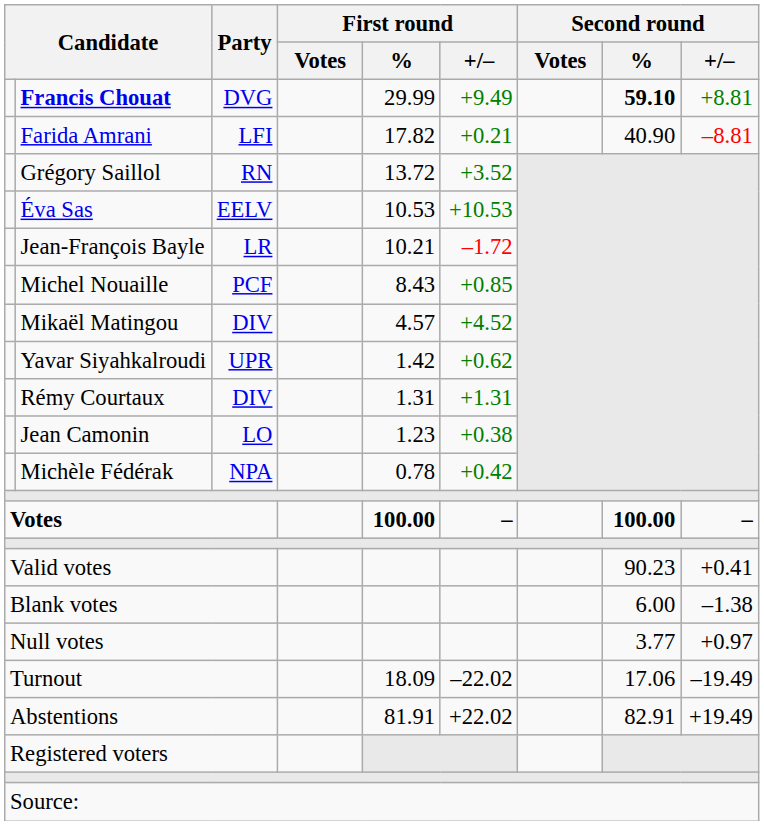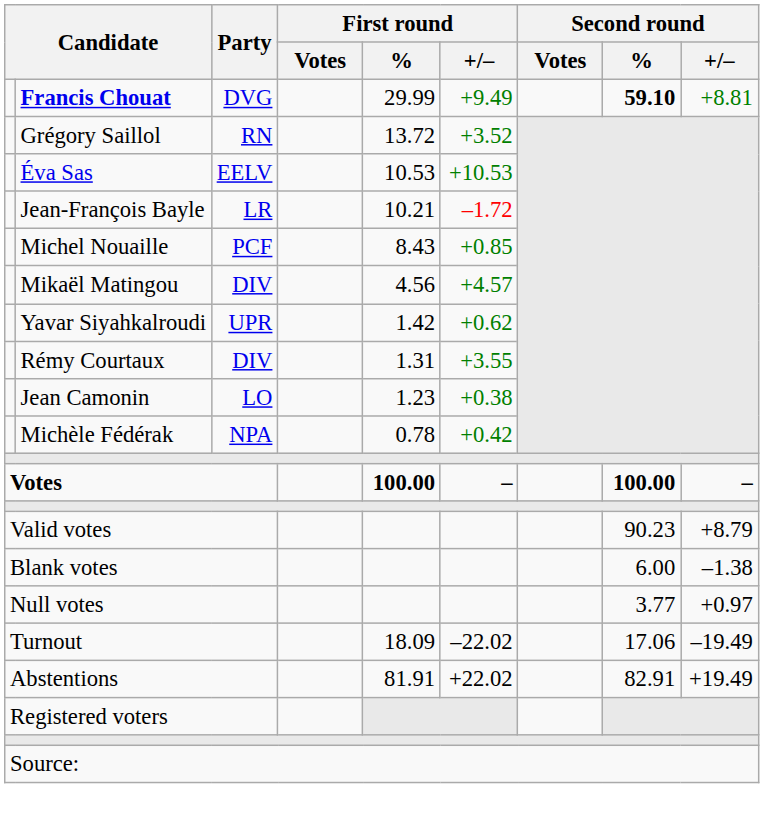- row: (86, 135)
(415, 322) 4.57 -> (415, 284) 4.56
(486, 322) +4.52 -> (486, 284) +4.57
(486, 396) +1.31 -> (486, 359) +3.55
(727, 567) +0.41 -> (727, 529) +8.79
